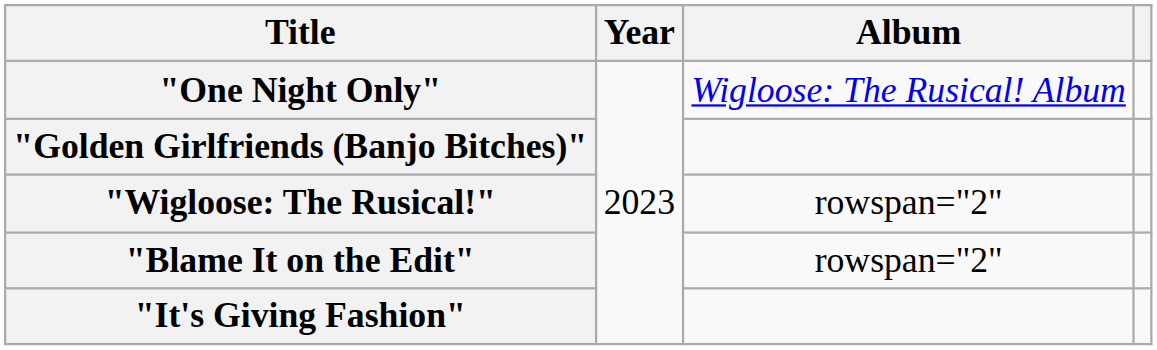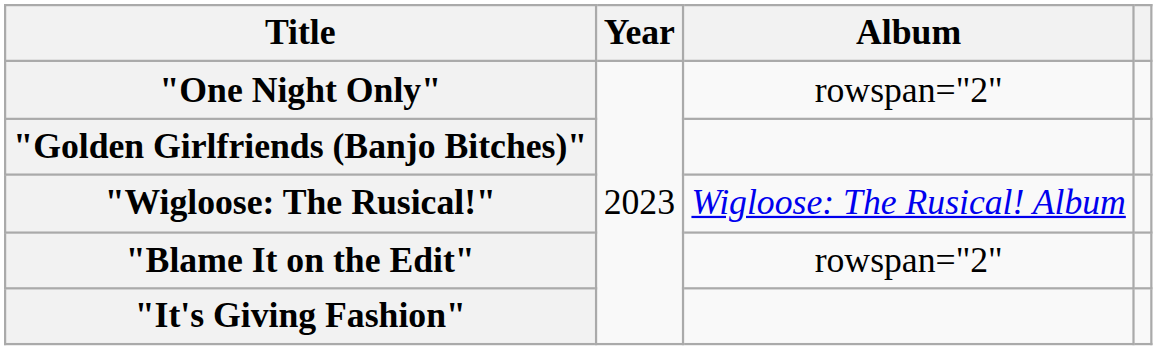(909, 89) Wigloose: The Rusical! Album -> (909, 89) rowspan="2"
(909, 202) rowspan="2" -> (909, 202) Wigloose: The Rusical! Album
